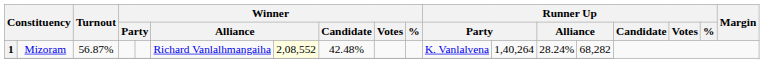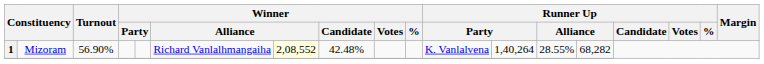(96, 49) 56.87% -> (96, 49) 56.90%
(557, 49) 28.24% -> (557, 49) 28.55%
